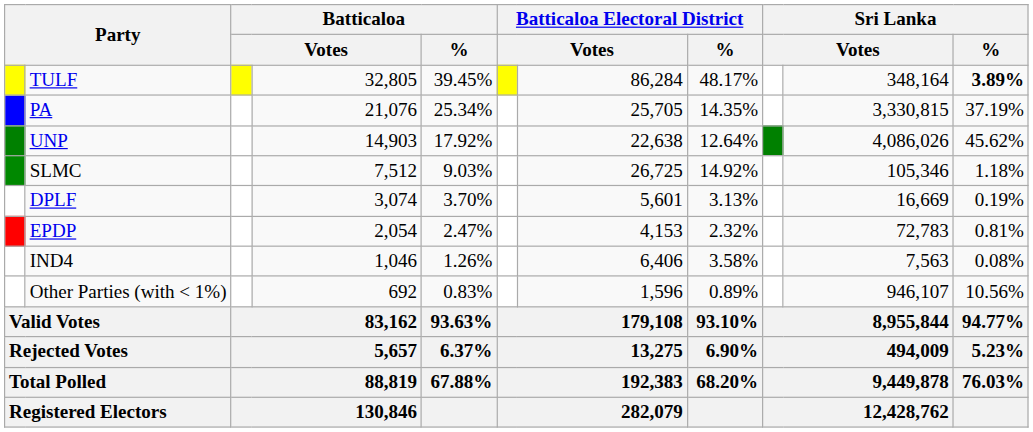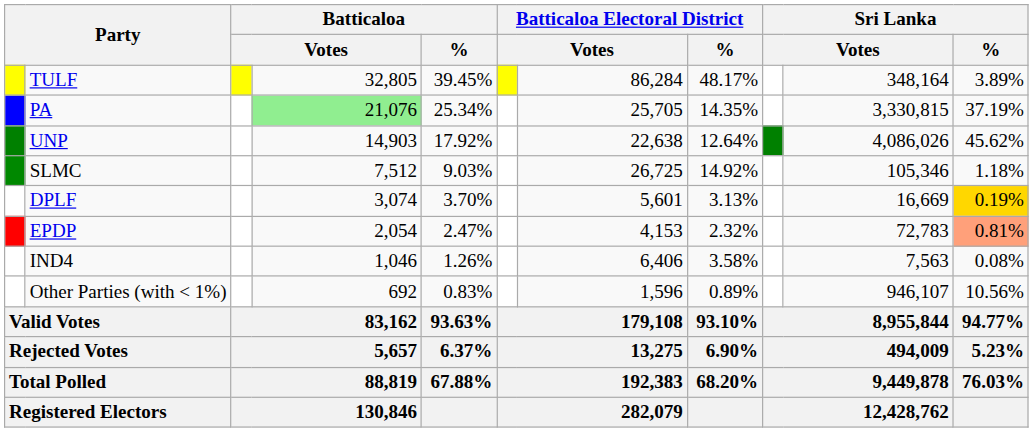(998, 79) bold -> (999, 79) normal
(391, 110) no background -> (391, 110) lightgreen background
(999, 200) no background -> (999, 200) gold background
(999, 230) no background -> (999, 230) lightsalmon background
